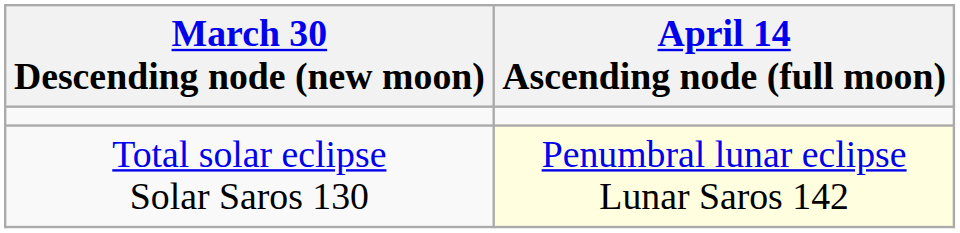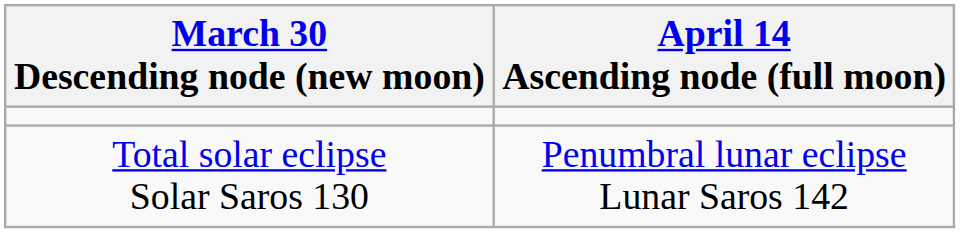(724, 175) lightyellow background -> (724, 175) no background
